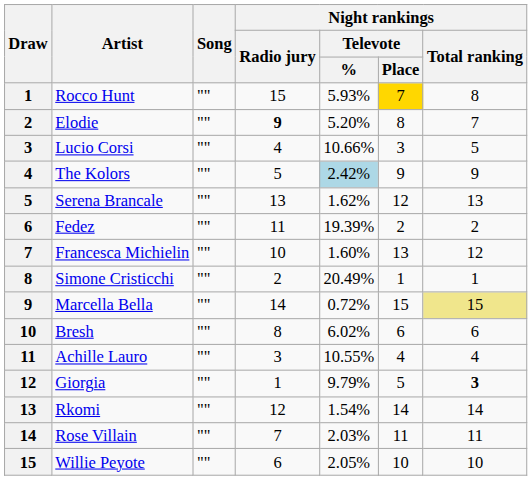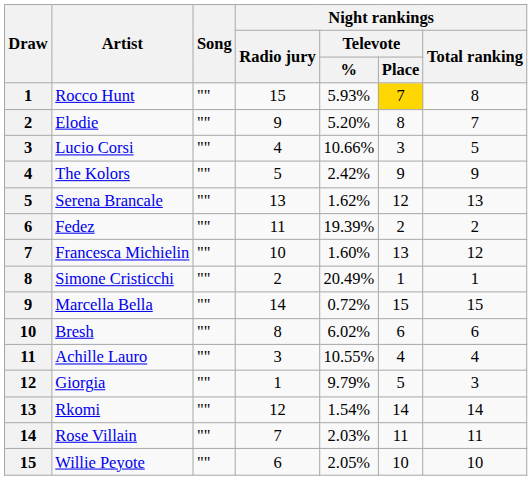(278, 122) bold -> (278, 122) normal
(349, 174) lightblue background -> (349, 174) no background
(475, 305) khaki background -> (475, 305) no background
(475, 383) bold -> (475, 383) normal
